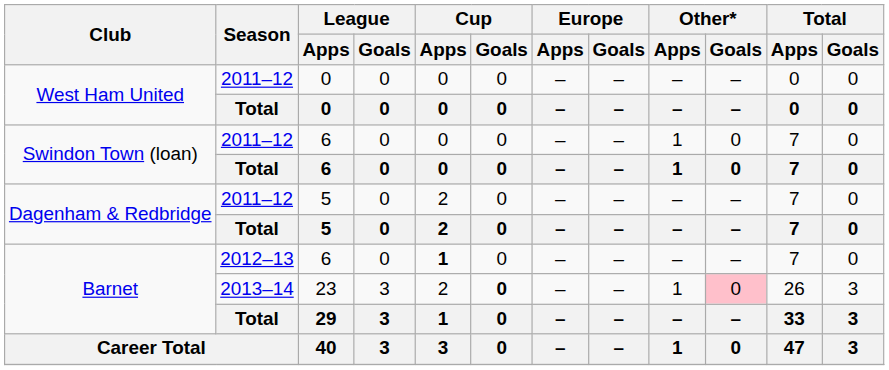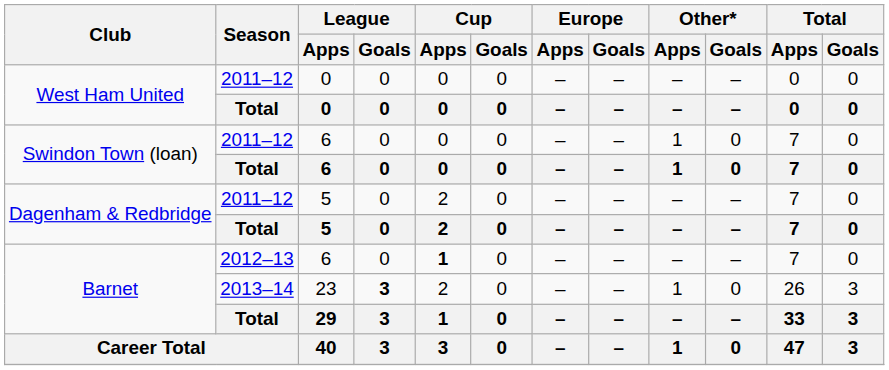(385, 288) normal -> (385, 288) bold
(502, 288) bold -> (502, 288) normal
(736, 288) pink background -> (736, 288) no background
